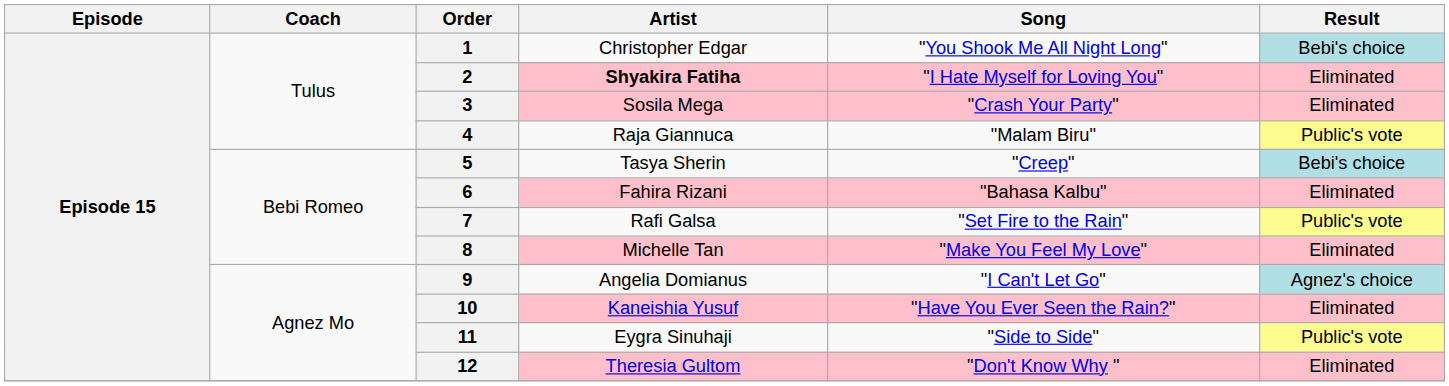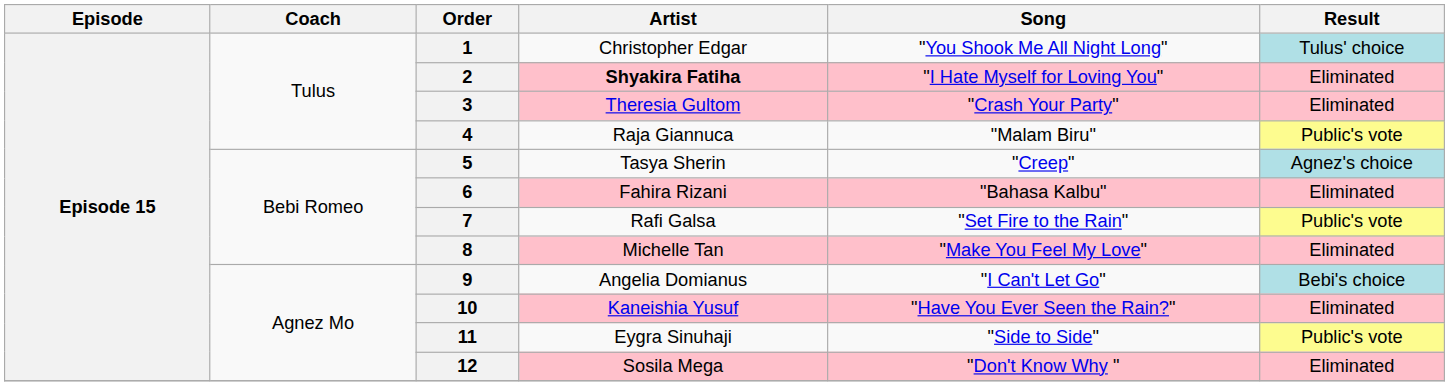(1352, 47) Bebi's choice -> (1352, 47) Tulus' choice
(673, 105) Sosila Mega -> (673, 105) Theresia Gultom
(1352, 163) Bebi's choice -> (1352, 163) Agnez's choice
(1352, 279) Agnez's choice -> (1352, 279) Bebi's choice
(673, 366) Theresia Gultom -> (673, 366) Sosila Mega
